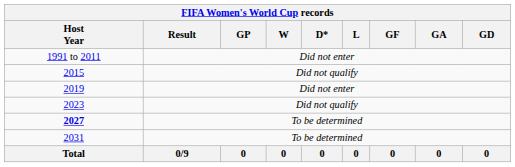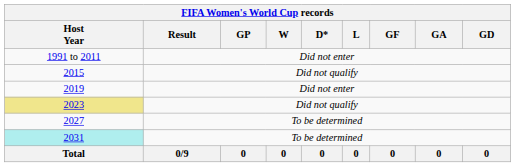(74, 105) no background -> (74, 105) khaki background
(74, 121) bold -> (74, 121) normal
(74, 137) no background -> (74, 137) paleturquoise background
